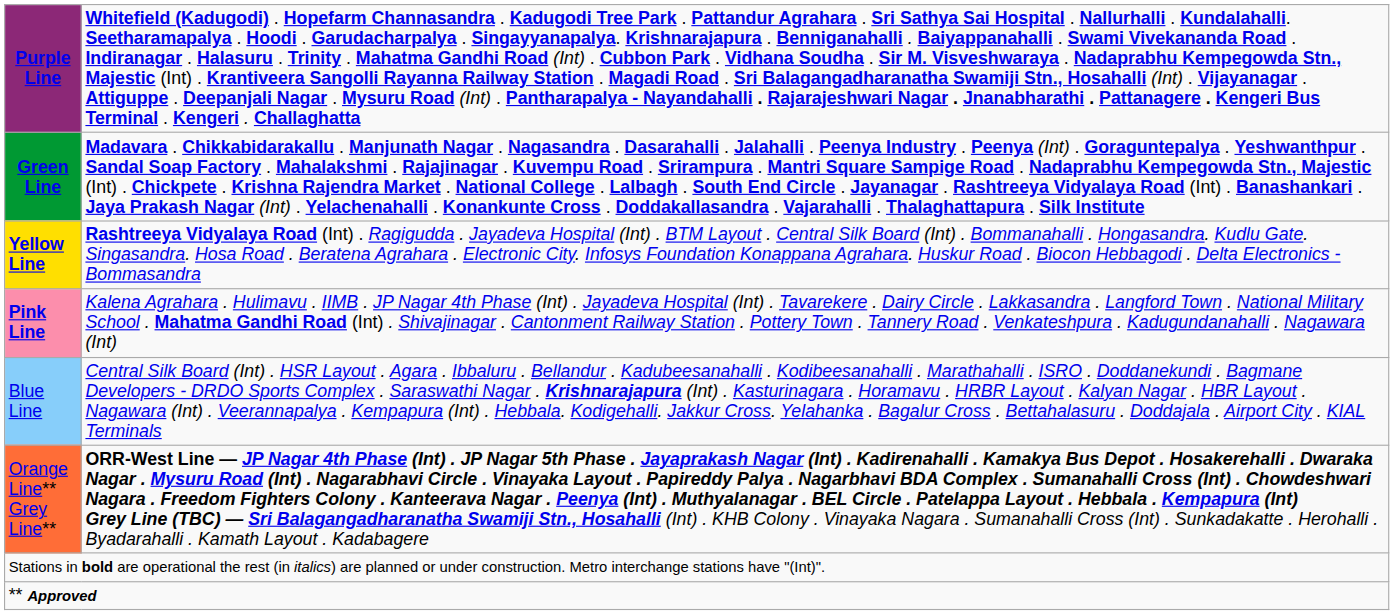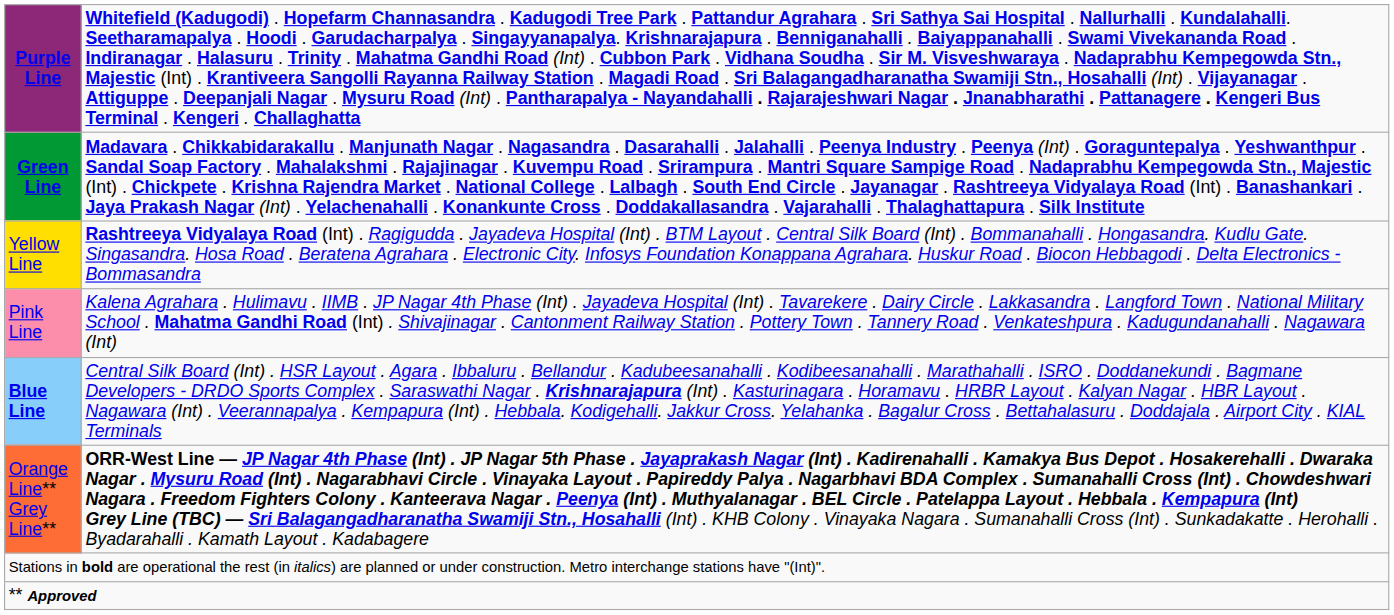(36, 254) bold -> (34, 254) normal
(27, 322) bold -> (26, 322) normal
(26, 400) normal -> (28, 400) bold
